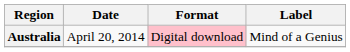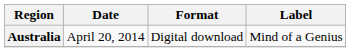(197, 36) pink background -> (197, 36) no background
